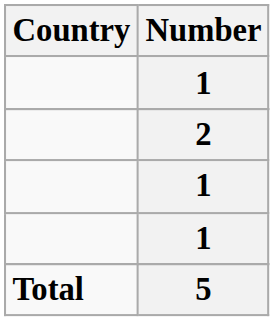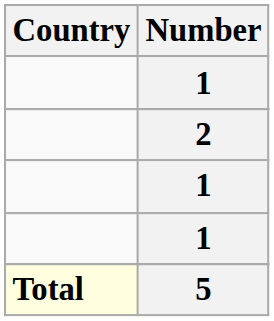(48, 289) no background -> (48, 289) lightyellow background
